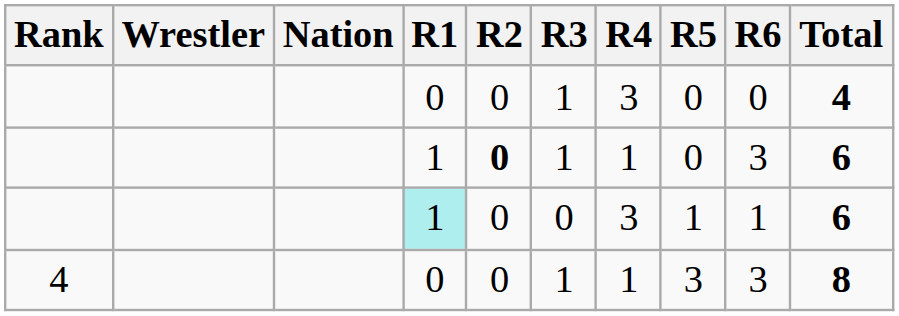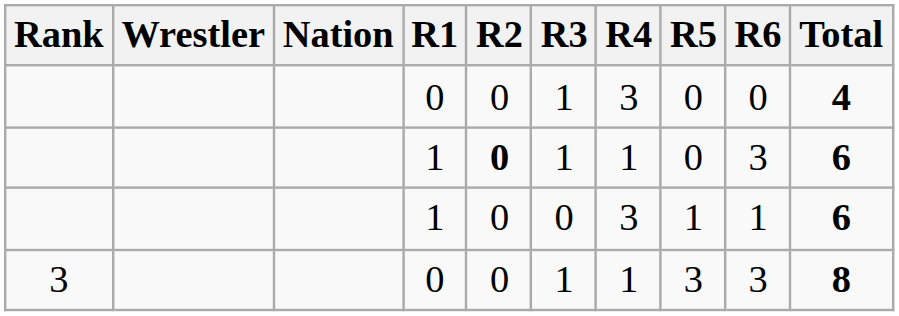(435, 217) paleturquoise background -> (435, 217) no background
(59, 278) 4 -> (59, 278) 3
